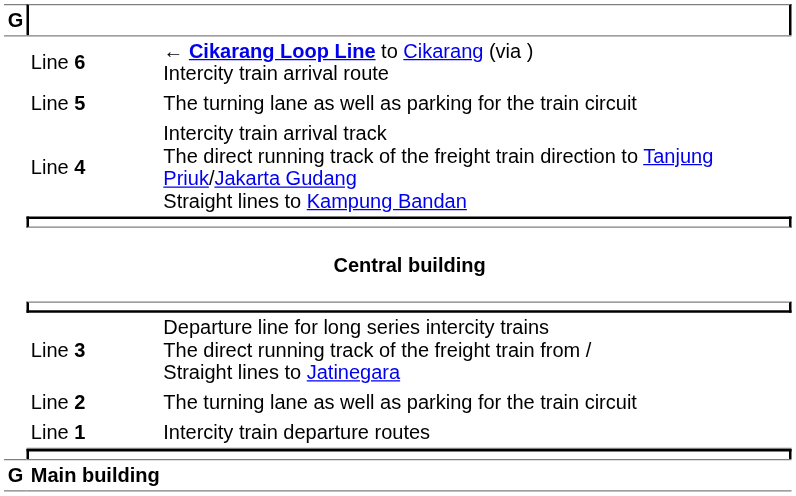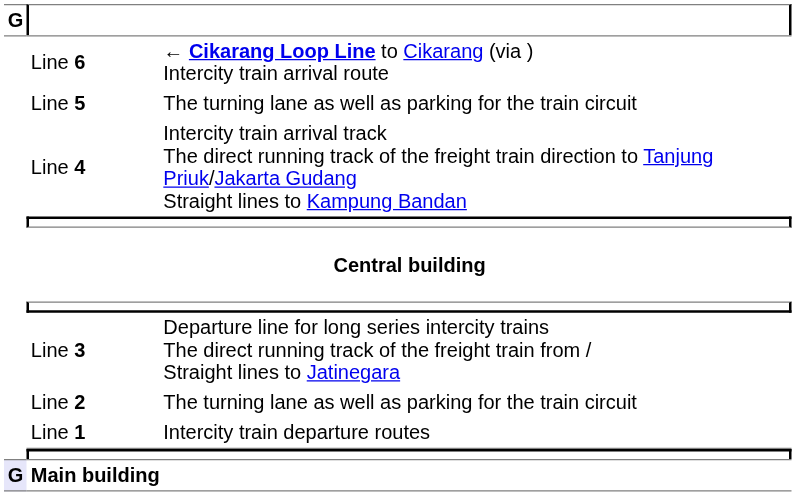(16, 475) no background -> (16, 475) lavender background
